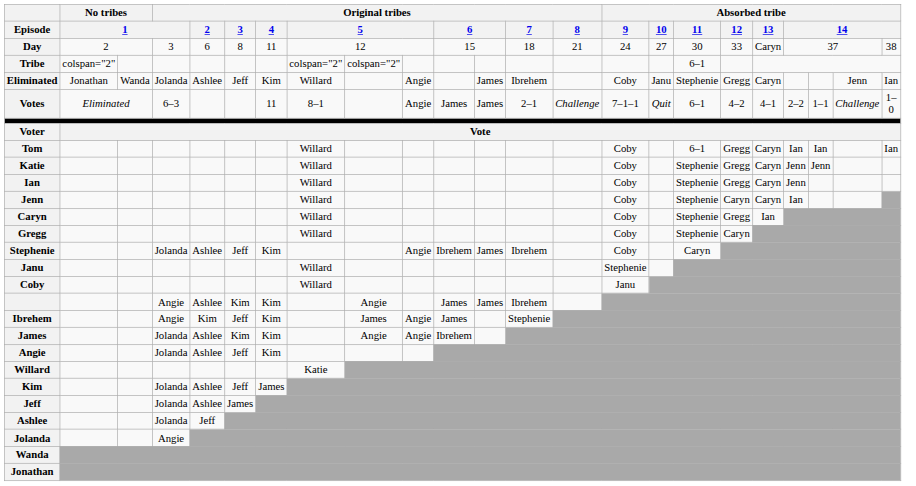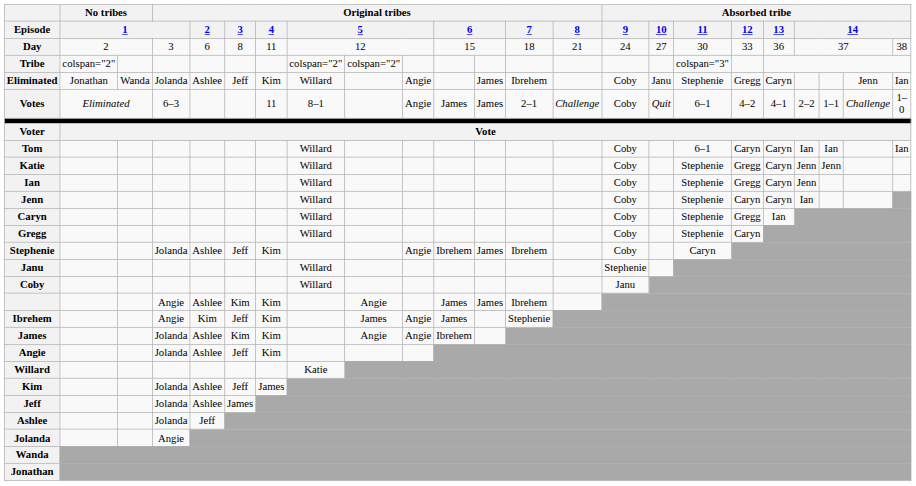(768, 47) Caryn -> (779, 47) 36
(697, 64) 6–1 -> (702, 64) colspan="3"
(625, 104) 7–1–1 -> (625, 104) Coby
(737, 149) Gregg -> (747, 149) Caryn
